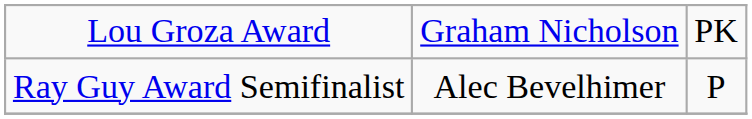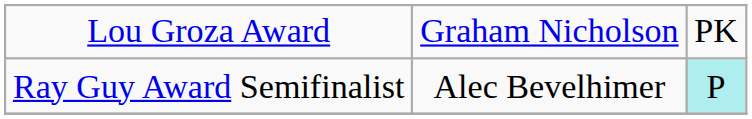(716, 85) no background -> (716, 85) paleturquoise background
